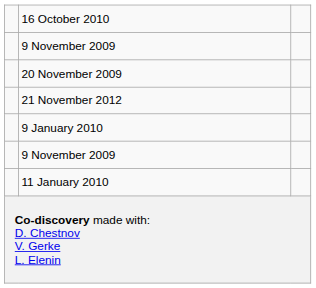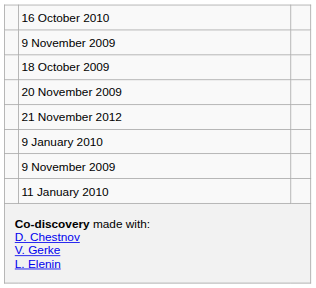+ row: (12, 67)
